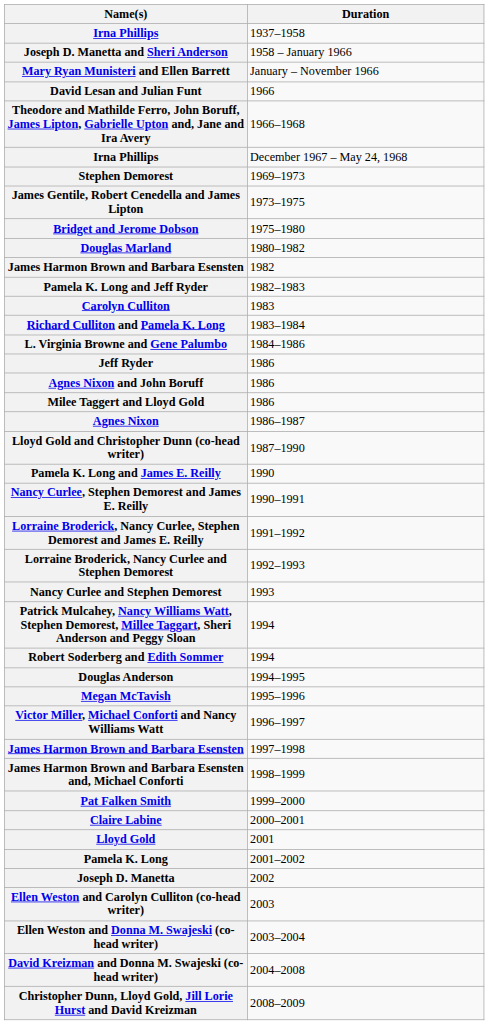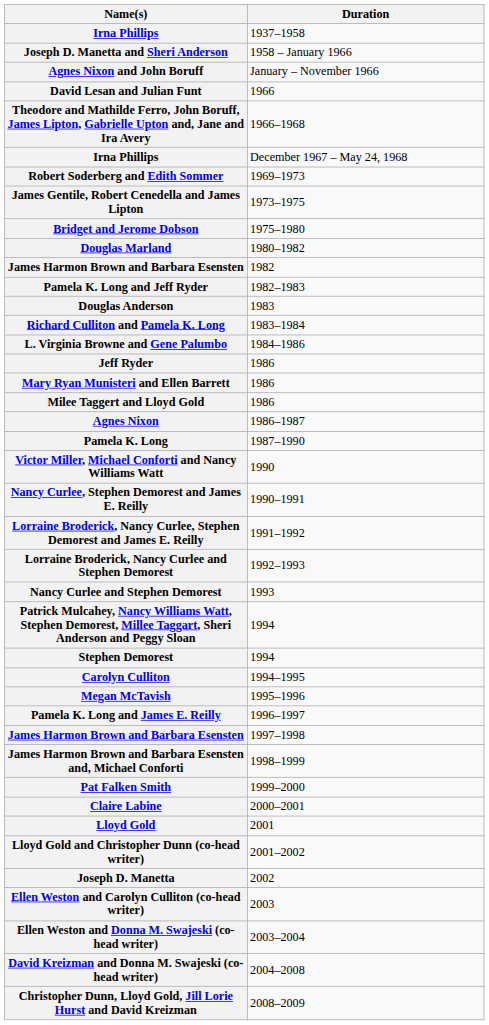(126, 71) Mary Ryan Munisteri and Ellen Barrett -> (126, 71) Agnes Nixon and John Boruff
(126, 176) Stephen Demorest -> (126, 176) Robert Soderberg and Edith Sommer
(126, 305) Carolyn Culliton -> (126, 305) Douglas Anderson
(126, 383) Agnes Nixon and John Boruff -> (126, 383) Mary Ryan Munisteri and Ellen Barrett
(126, 447) Lloyd Gold and Christopher Dunn (co-head writer) -> (126, 440) Pamela K. Long
(126, 473) Pamela K. Long and James E. Reilly -> (126, 467) Victor Miller, Michael Conforti and Nancy Williams Watt
(126, 657) Robert Soderberg and Edith Sommer -> (126, 657) Stephen Demorest
(126, 677) Douglas Anderson -> (126, 677) Carolyn Culliton
(126, 722) Victor Miller, Michael Conforti and Nancy Williams Watt -> (126, 715) Pamela K. Long and James E. Reilly
(126, 858) Pamela K. Long -> (126, 852) Lloyd Gold and Christopher Dunn (co-head writer)
